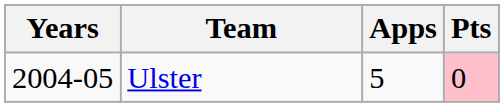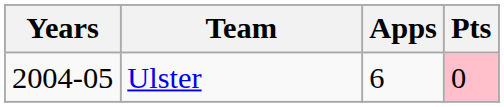(377, 76) 5 -> (377, 76) 6
